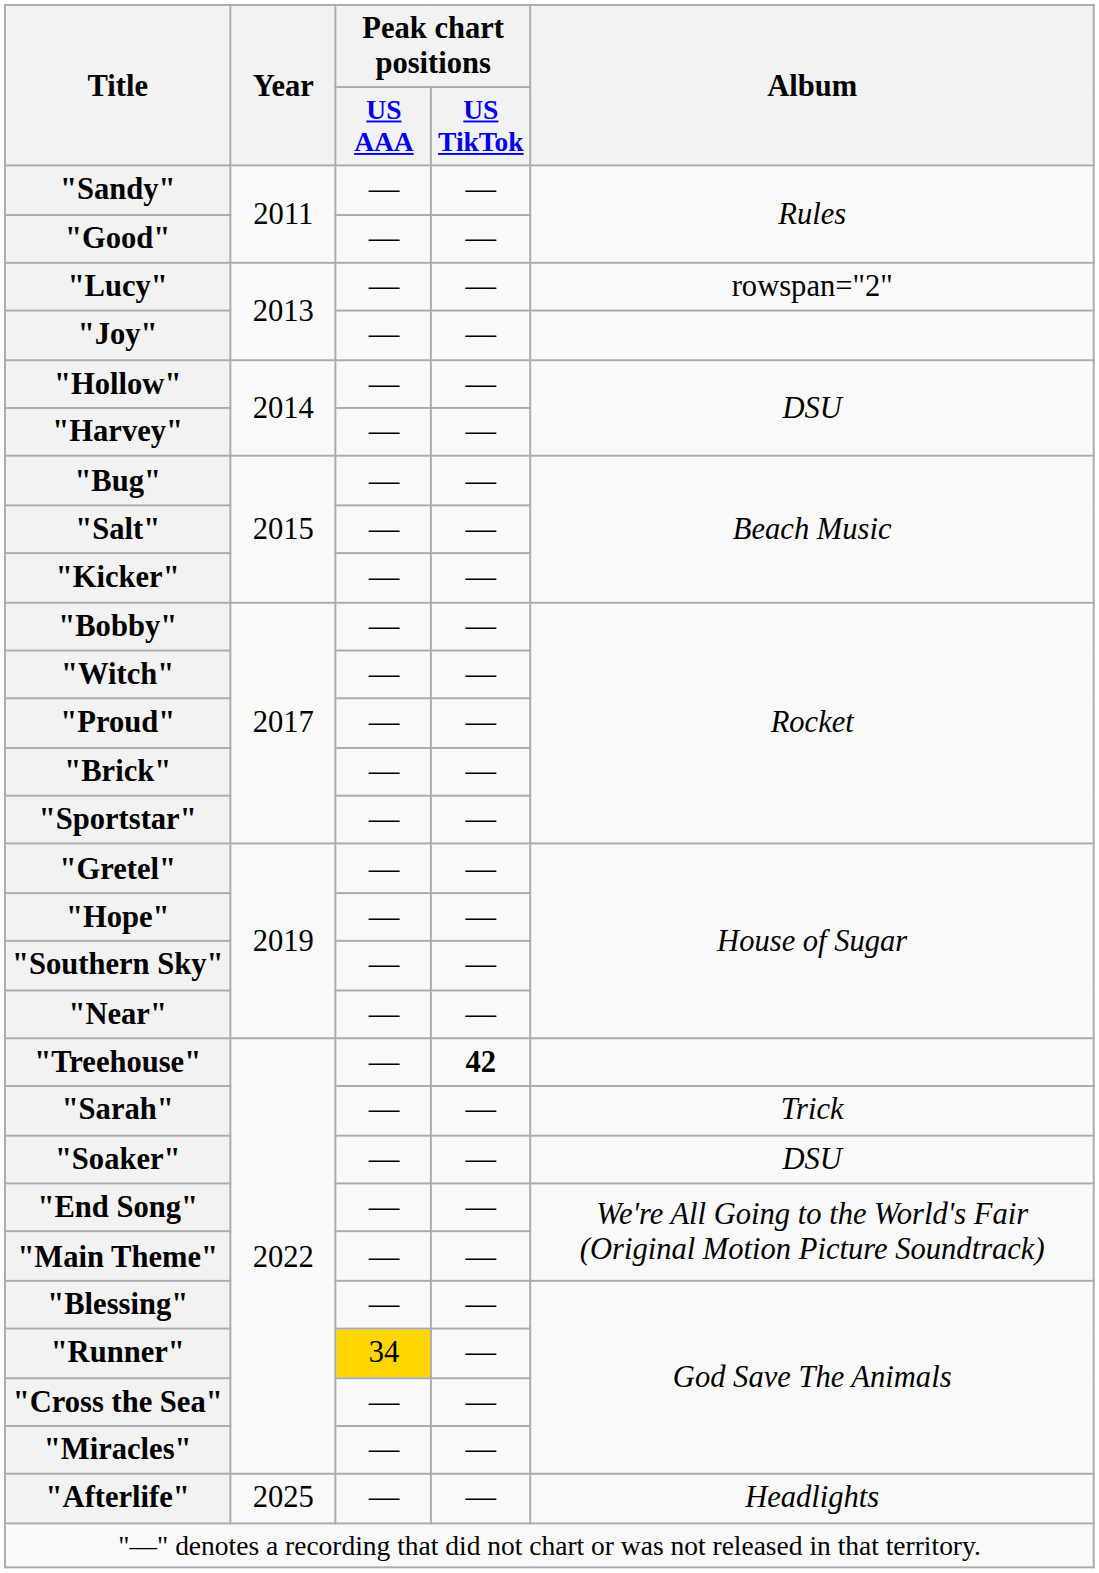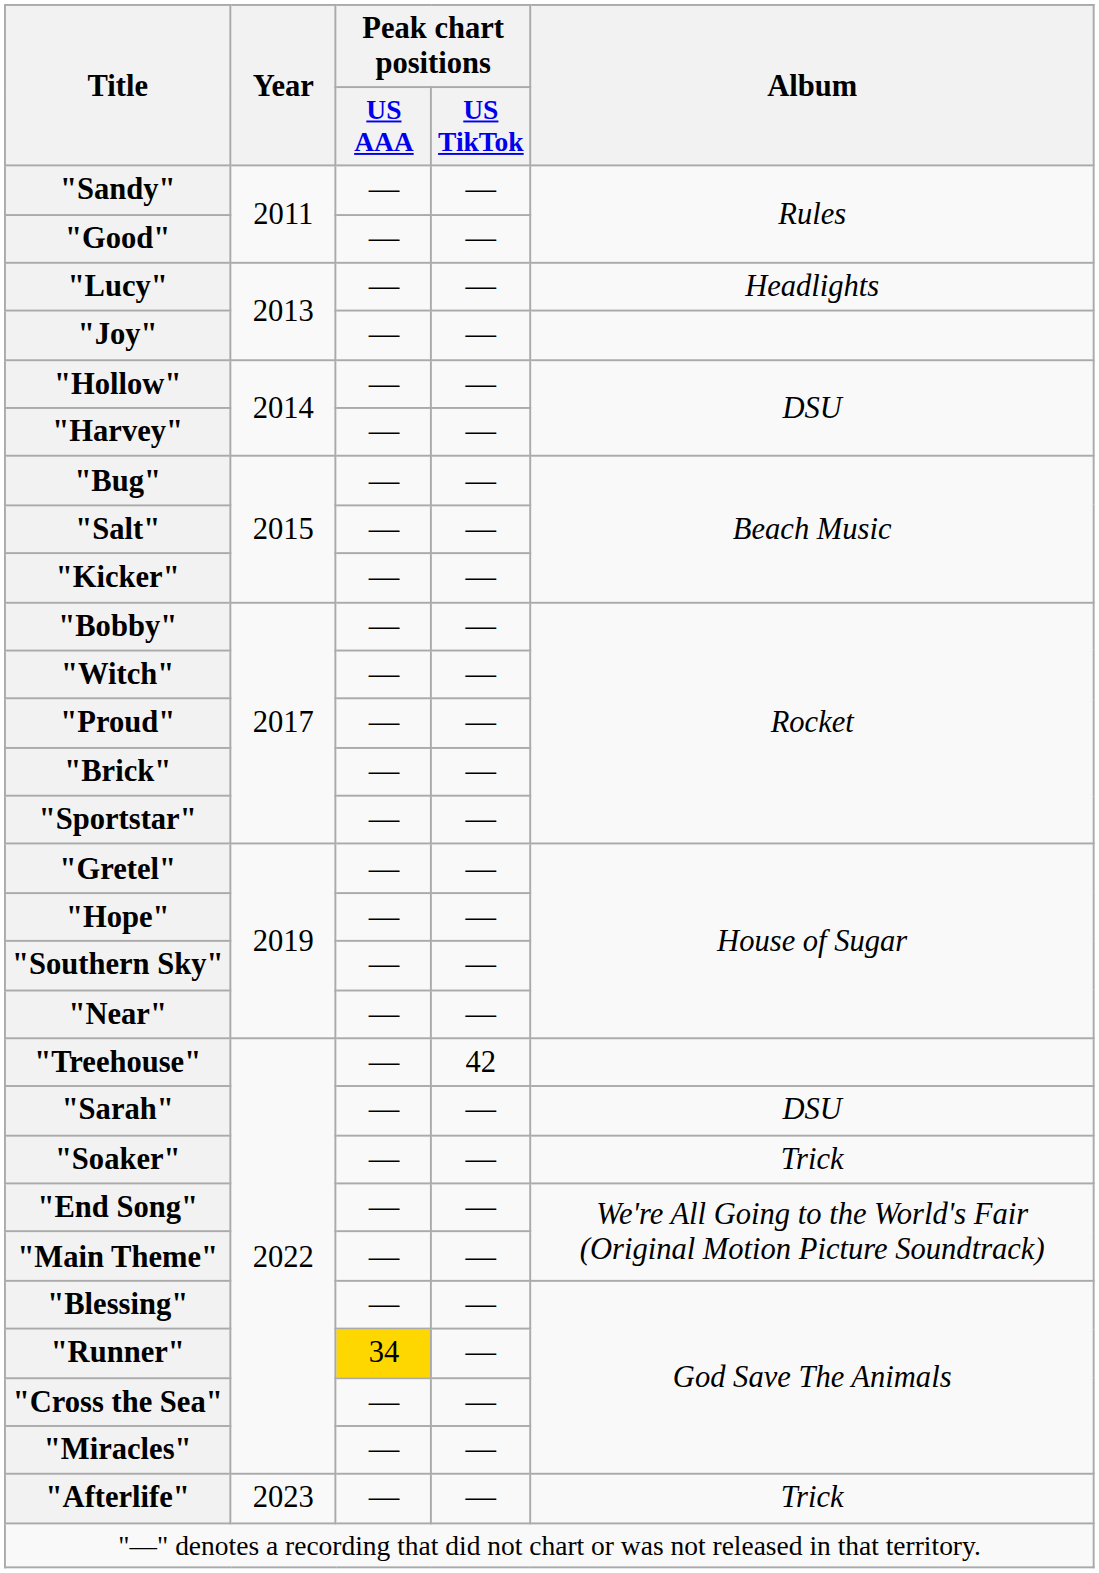(812, 286) rowspan="2" -> (812, 286) Headlights
(481, 1061) bold -> (481, 1061) normal
(812, 1110) Trick -> (812, 1110) DSU
(812, 1158) DSU -> (812, 1158) Trick
(283, 1498) 2025 -> (283, 1498) 2023
(812, 1498) Headlights -> (812, 1498) Trick
